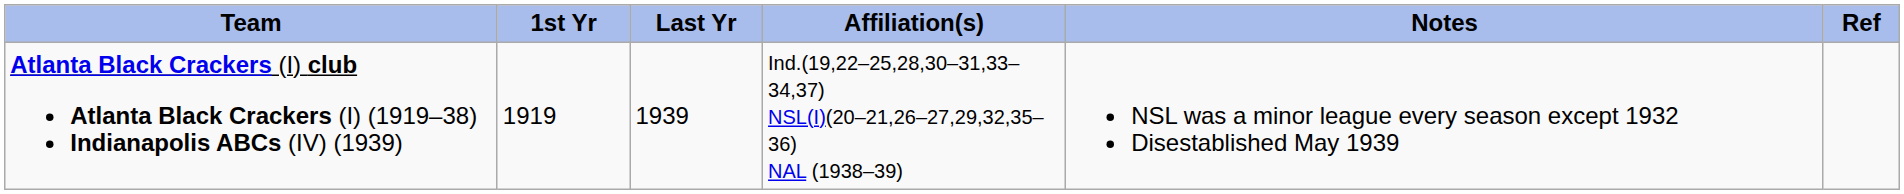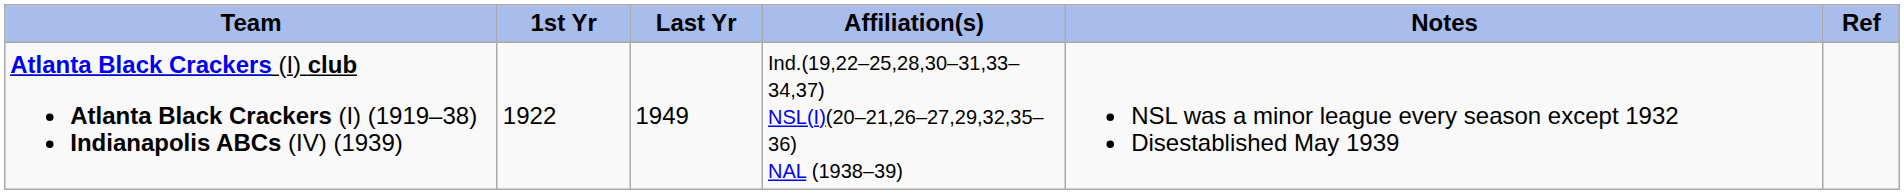(530, 115) 1919 -> (530, 115) 1922
(662, 115) 1939 -> (662, 115) 1949
